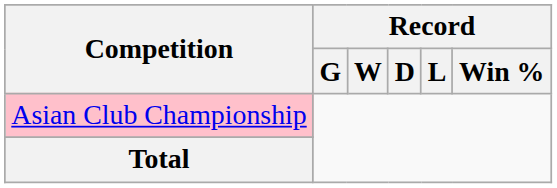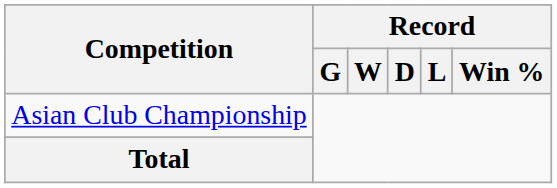(159, 114) pink background -> (159, 114) no background
